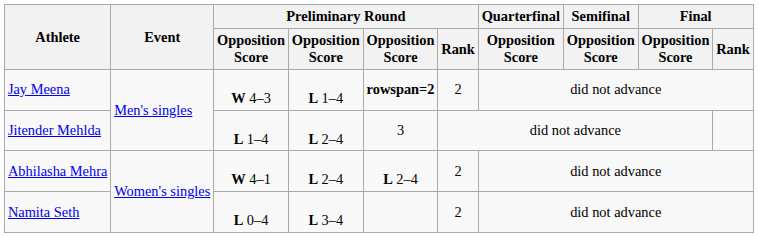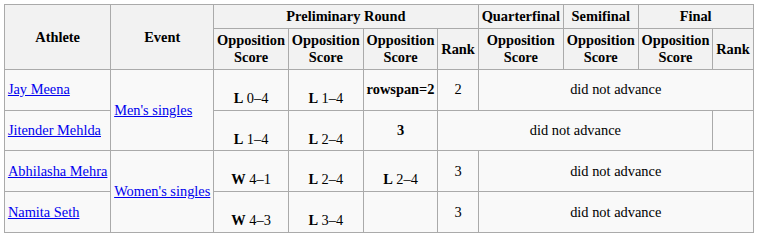(251, 98) W 4–3 -> (251, 98) L 0–4
(401, 130) normal -> (401, 130) bold
(458, 171) 2 -> (458, 171) 3
(251, 220) L 0–4 -> (251, 220) W 4–3
(458, 212) 2 -> (458, 212) 3
